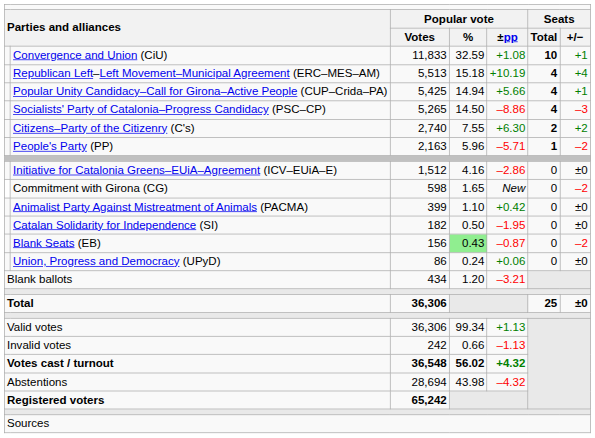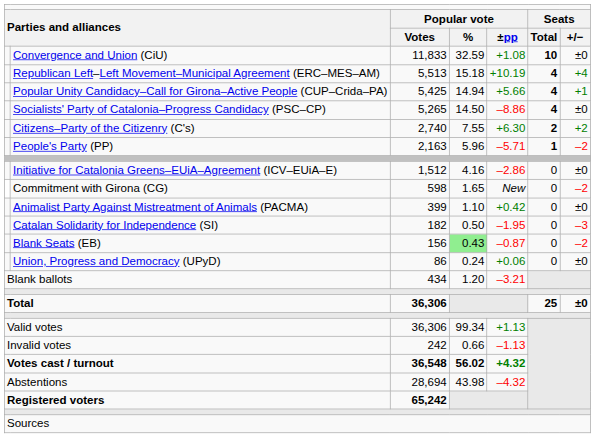(581, 55) +1 -> (581, 55) ±0
(581, 110) –3 -> (581, 110) ±0
(581, 225) ±0 -> (581, 225) –3
